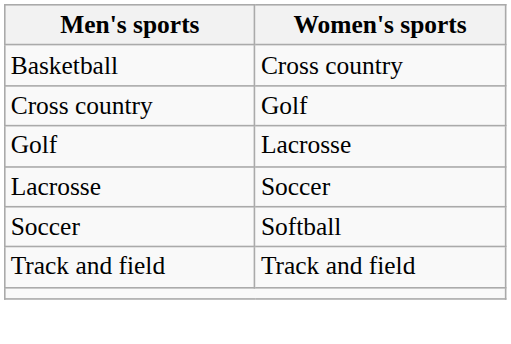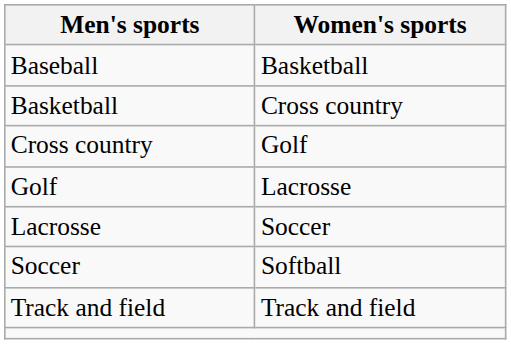+ row: (54, 65)
